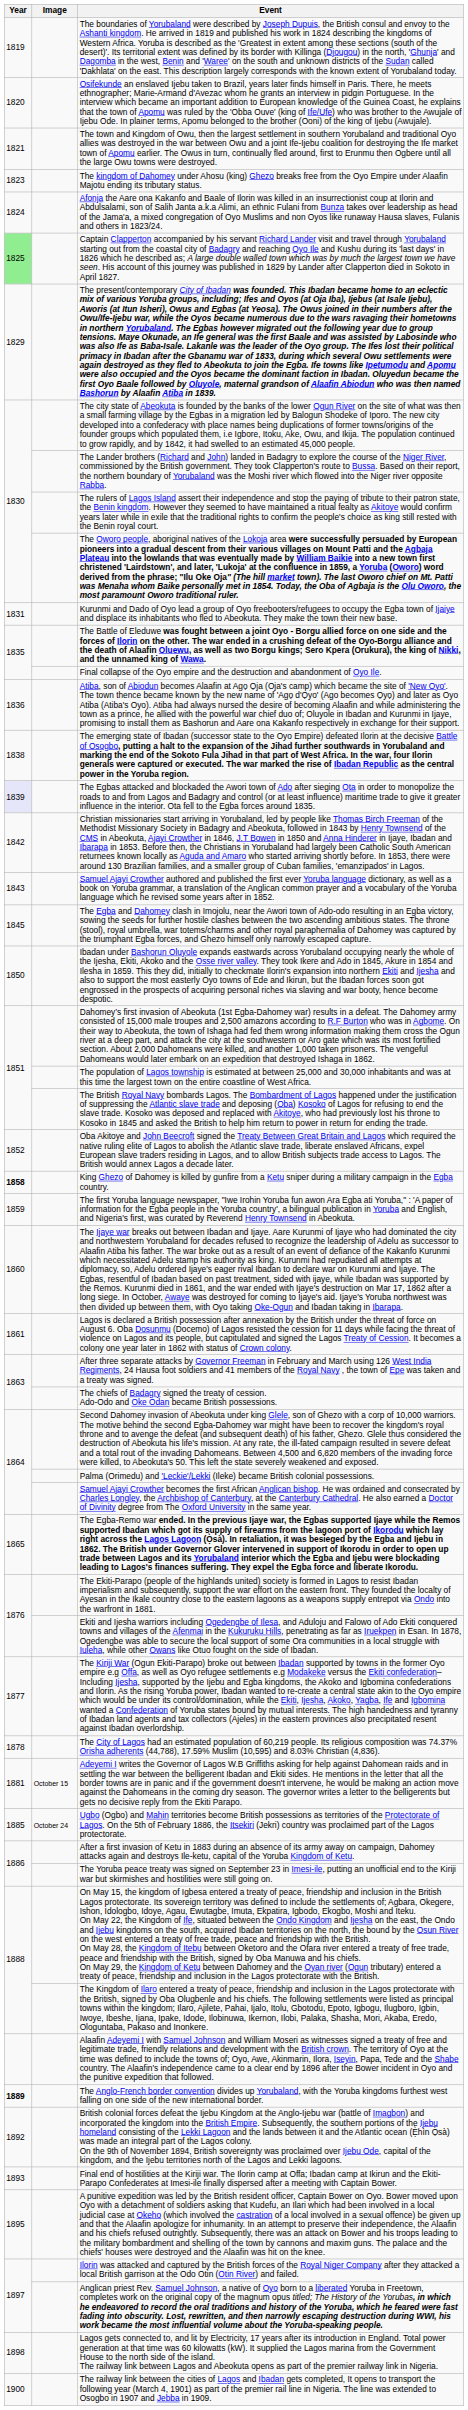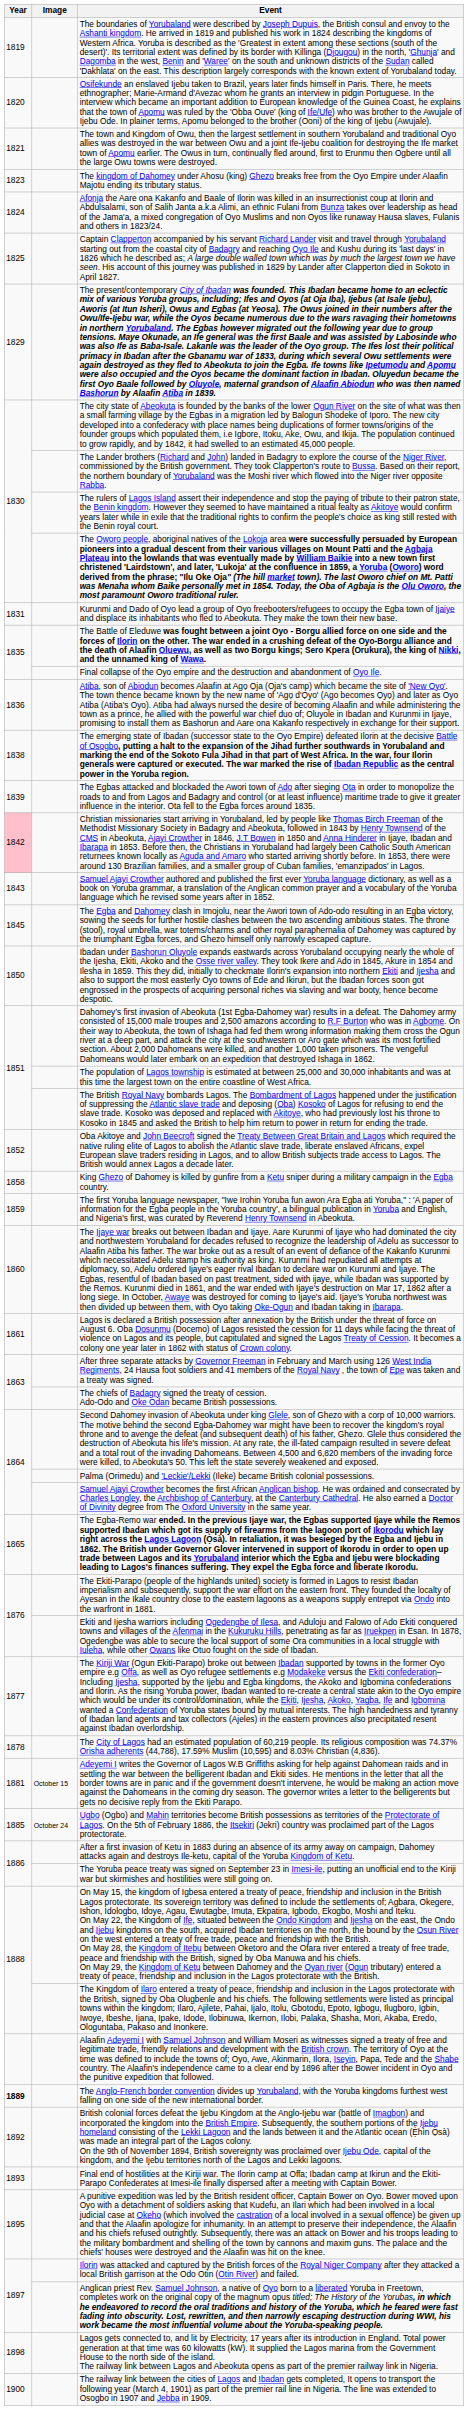(15, 258) lightgreen background -> (15, 258) no background
(15, 797) lavender background -> (15, 797) no background
(15, 842) no background -> (15, 842) pink background
(15, 1182) bold -> (15, 1182) normal
